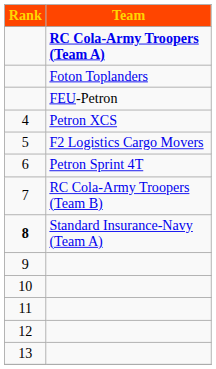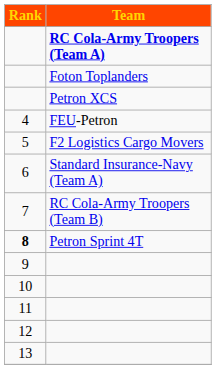(83, 98) FEU-Petron -> (83, 98) Petron XCS
(83, 120) Petron XCS -> (83, 120) FEU-Petron
(96, 165) Petron Sprint 4T -> (121, 173) Standard Insurance-Navy (Team A)
(121, 233) Standard Insurance-Navy (Team A) -> (96, 241) Petron Sprint 4T
